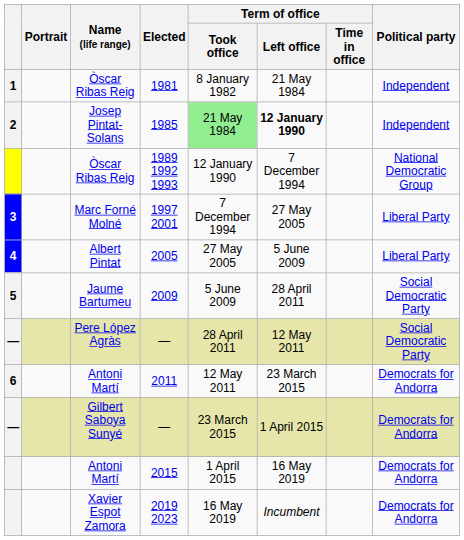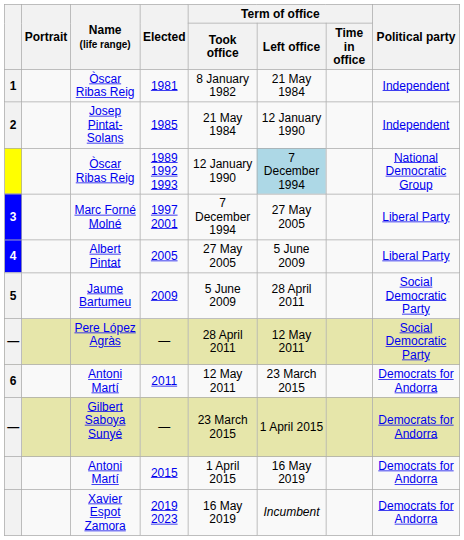(223, 125) lightgreen background -> (223, 125) no background
(292, 125) bold -> (292, 125) normal
(292, 171) no background -> (292, 171) lightblue background
